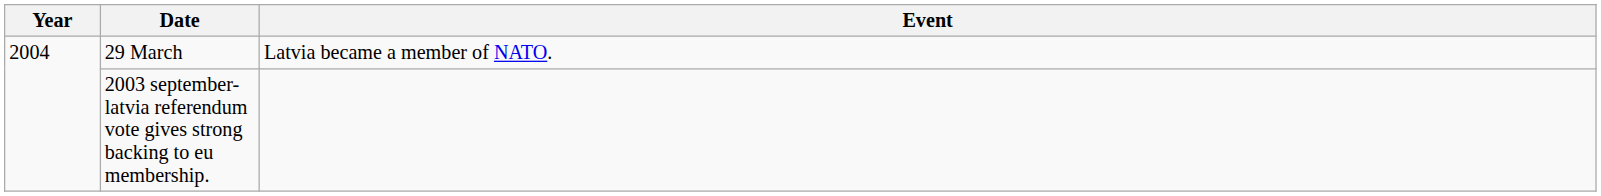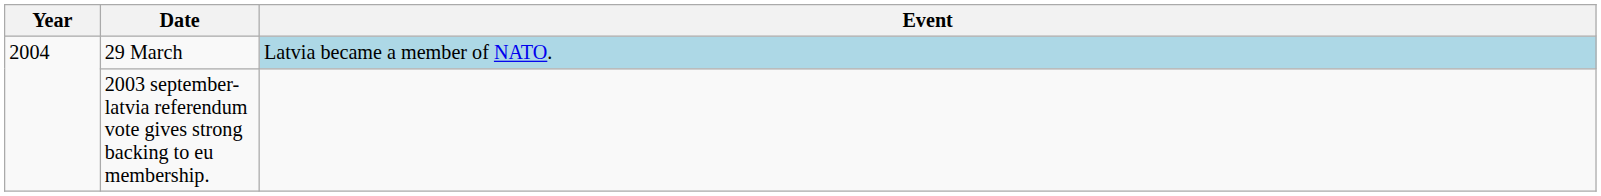(408, 52) no background -> (408, 52) lightblue background
